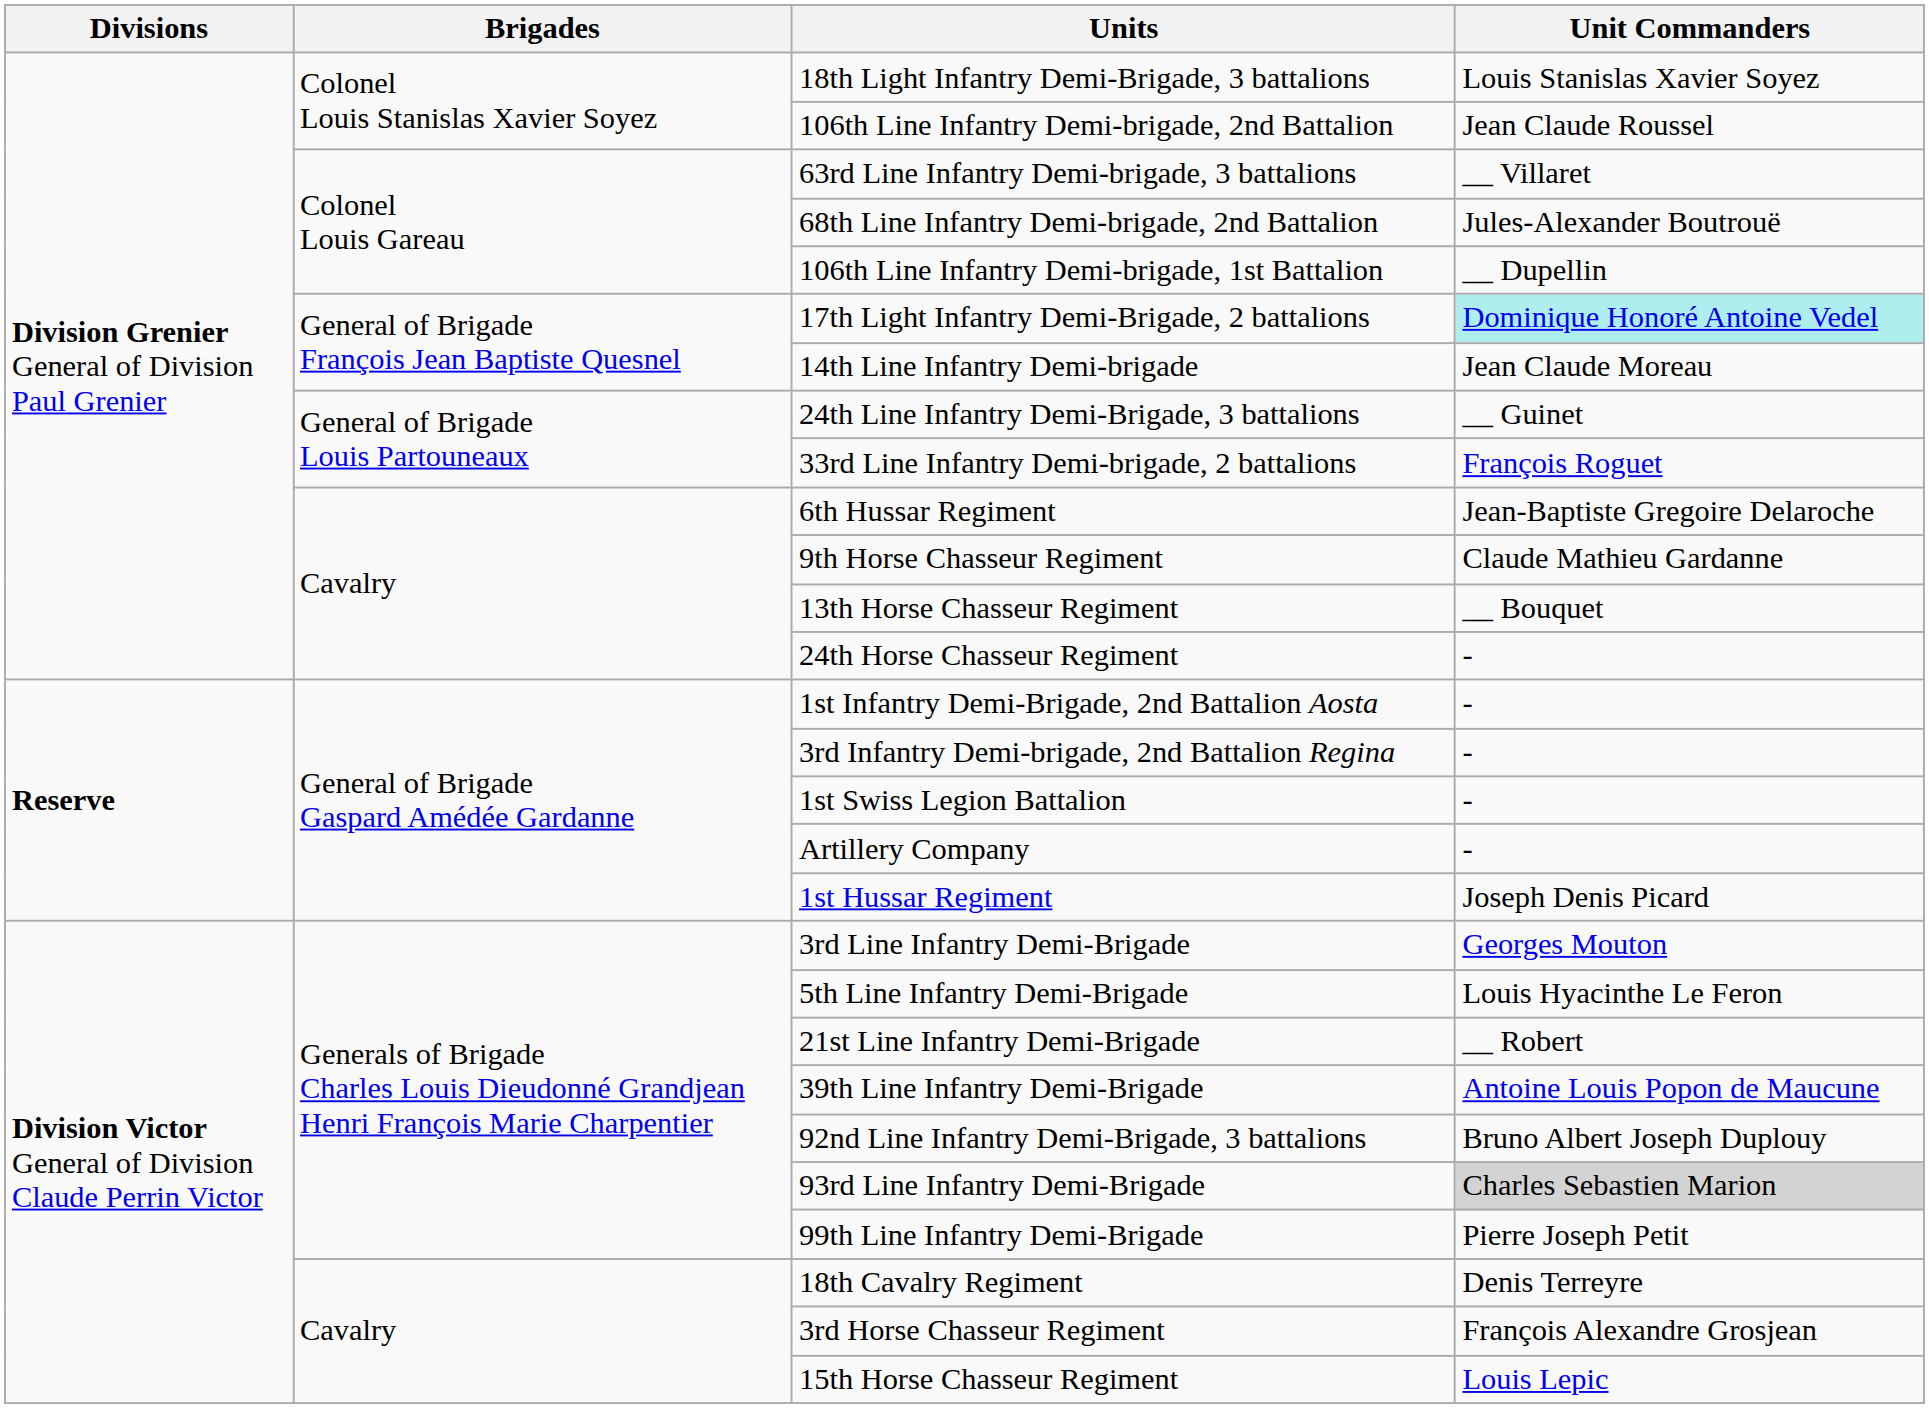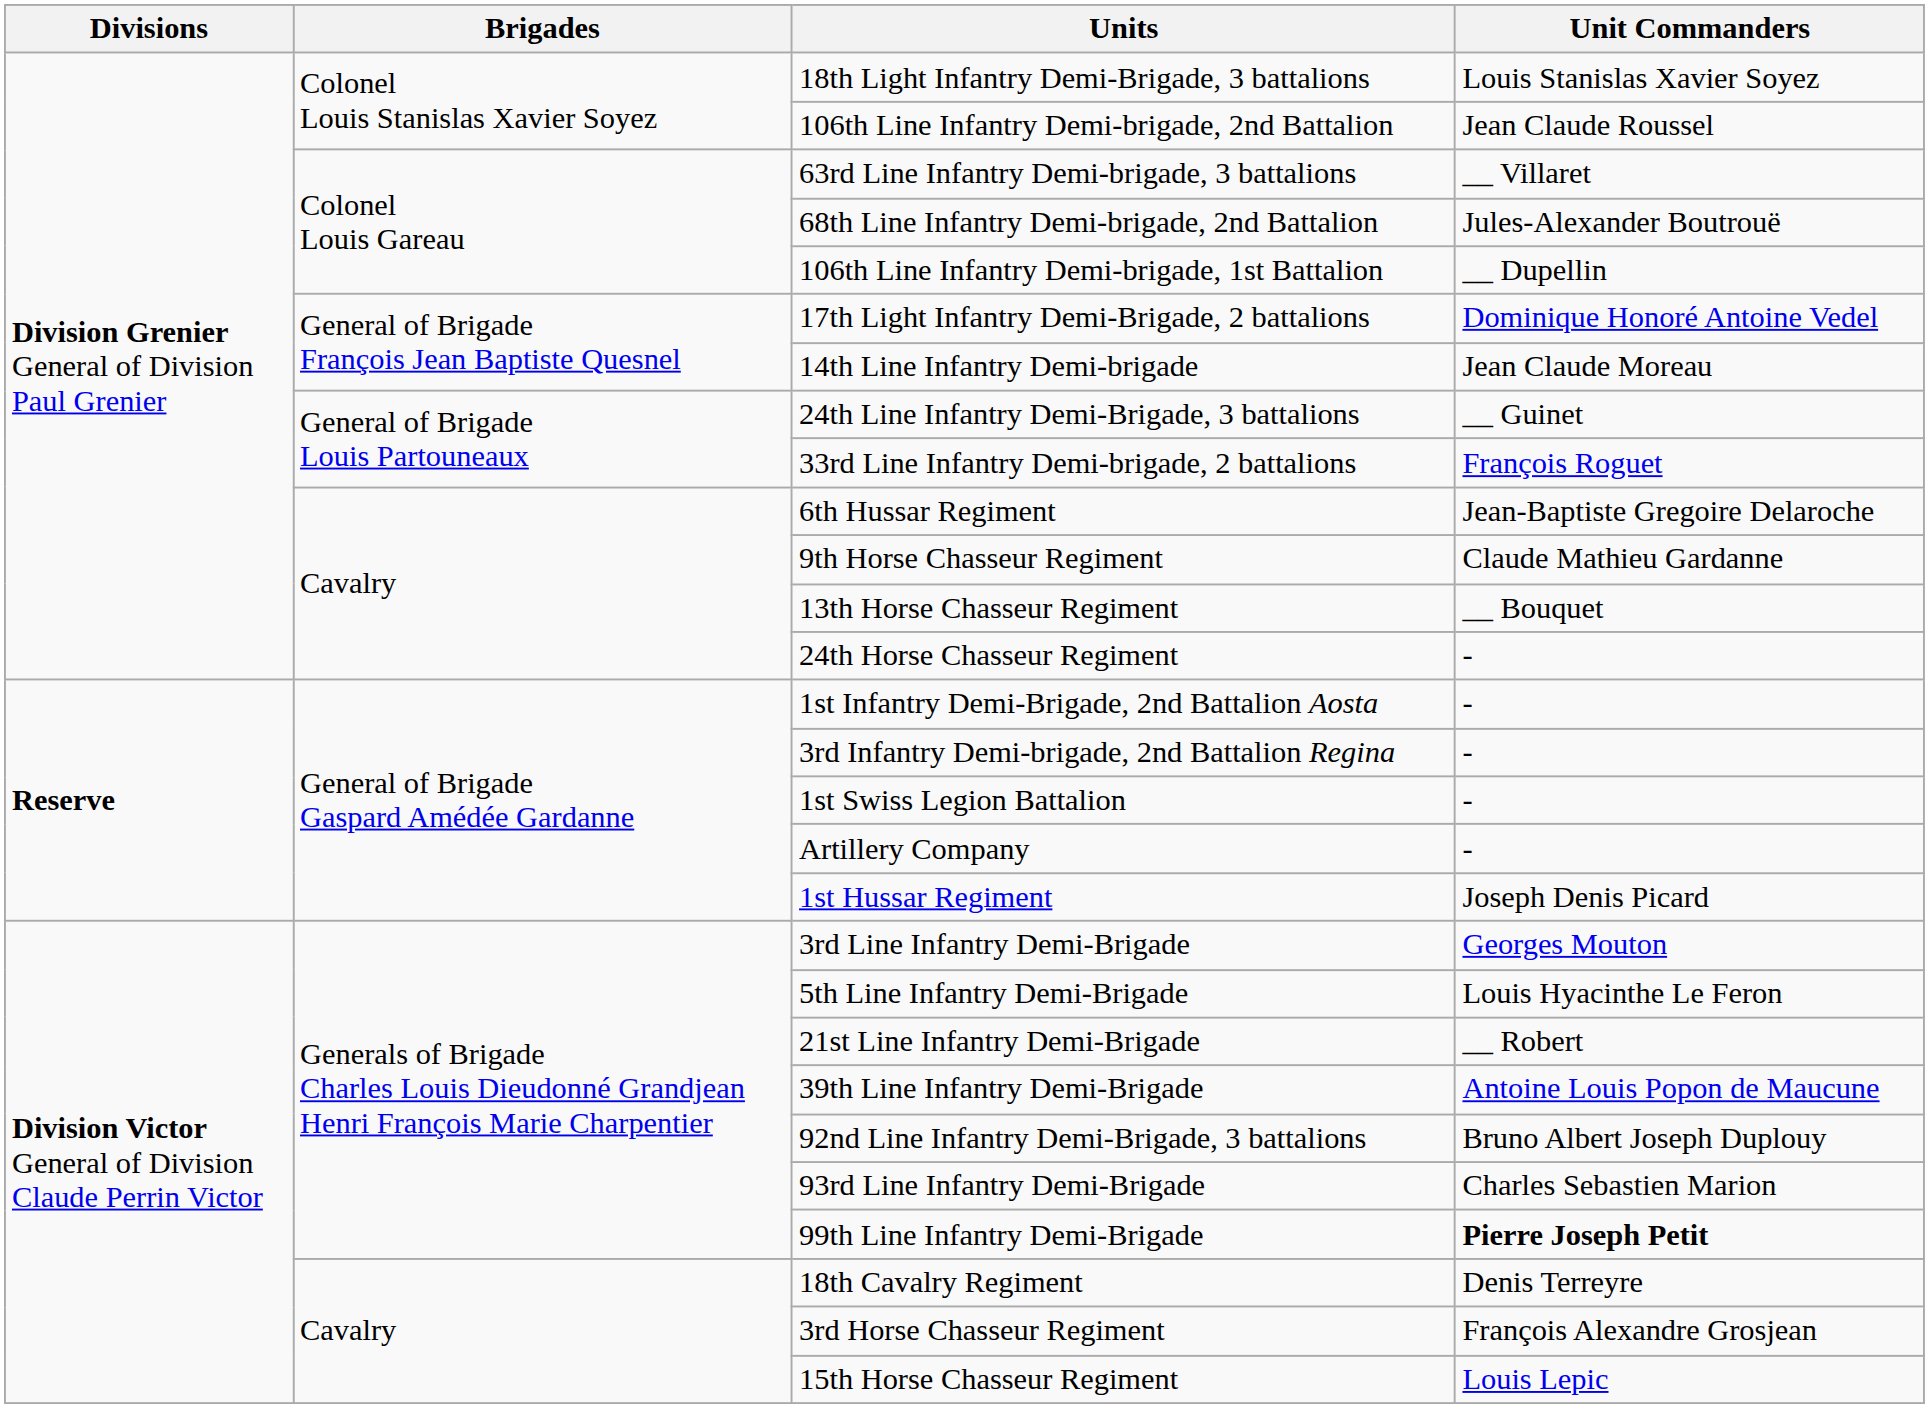(1670, 317) paleturquoise background -> (1670, 317) no background
(1619, 1185) lightgrey background -> (1619, 1185) no background
(1576, 1233) normal -> (1585, 1233) bold
